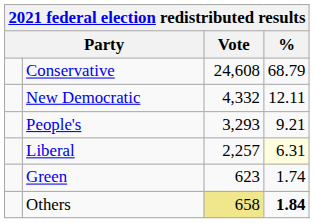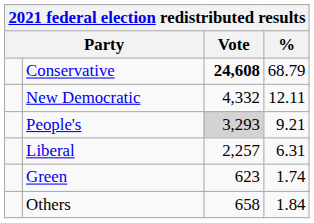(237, 71) normal -> (237, 71) bold
(241, 124) no background -> (241, 124) lightgrey background
(291, 151) lightyellow background -> (291, 151) no background
(247, 204) khaki background -> (247, 204) no background
(291, 204) bold -> (291, 204) normal
